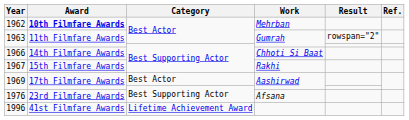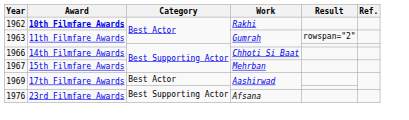(273, 24) Mehrban -> (244, 24) Rakhi
(268, 66) Rakhi -> (249, 66) Mehrban
- row: (16, 109)
